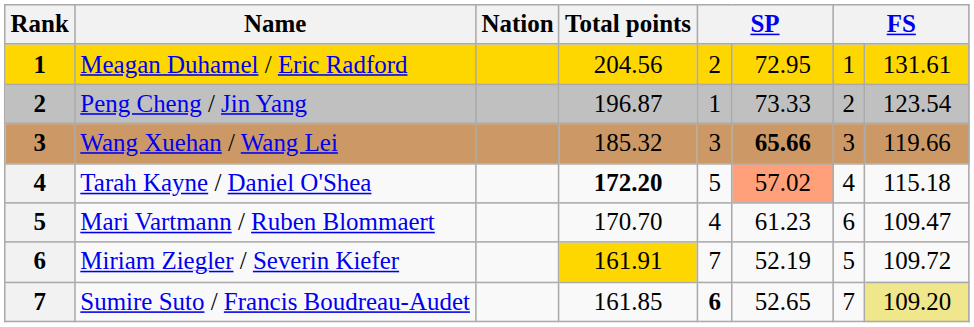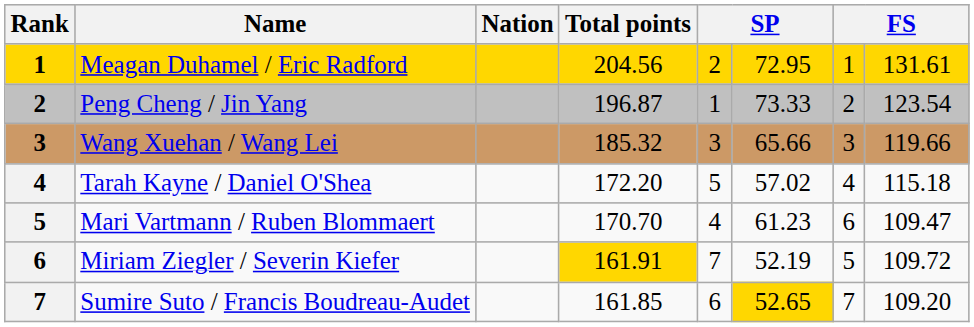(783, 143) bold -> (783, 143) normal
(628, 182) bold -> (628, 182) normal
(783, 182) lightsalmon background -> (783, 182) no background
(715, 301) bold -> (715, 301) normal
(783, 301) no background -> (783, 301) gold background
(917, 301) khaki background -> (917, 301) no background
